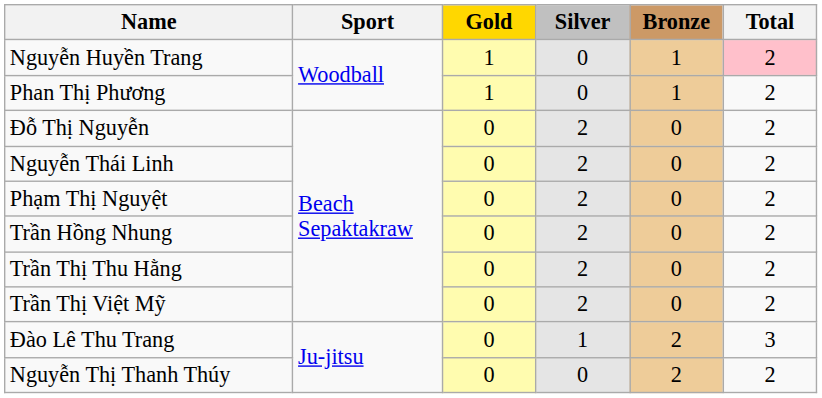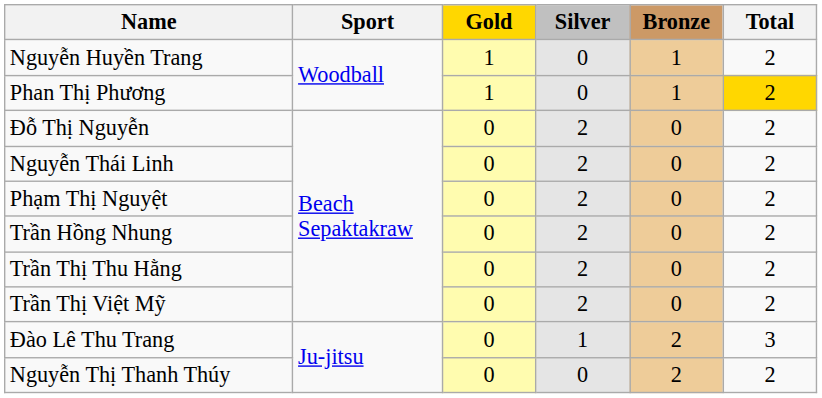(770, 57) pink background -> (770, 57) no background
(770, 92) no background -> (770, 92) gold background
